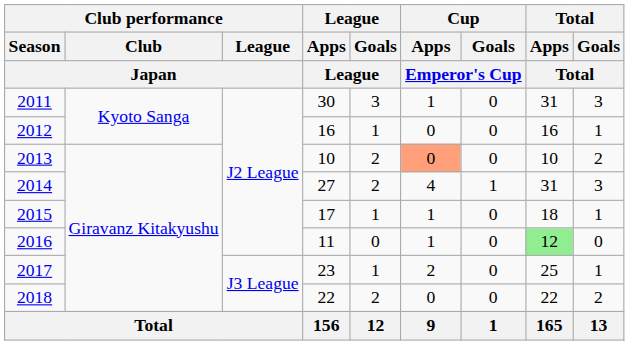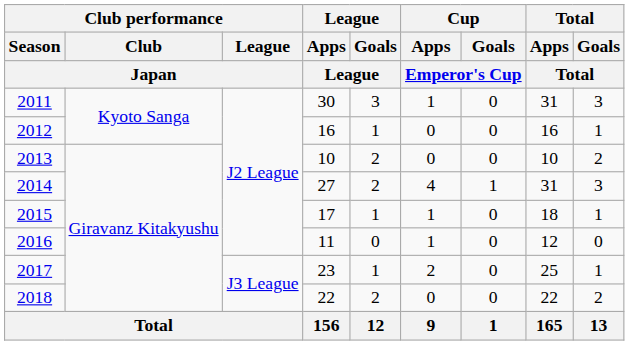(431, 158) lightsalmon background -> (431, 158) no background
(549, 241) lightgreen background -> (549, 241) no background
